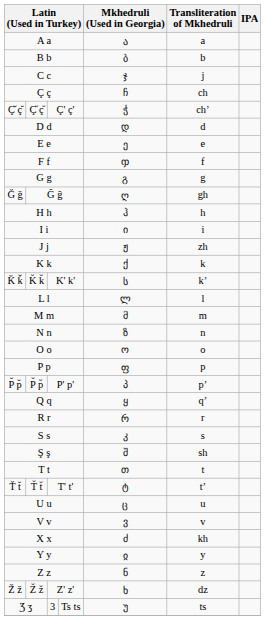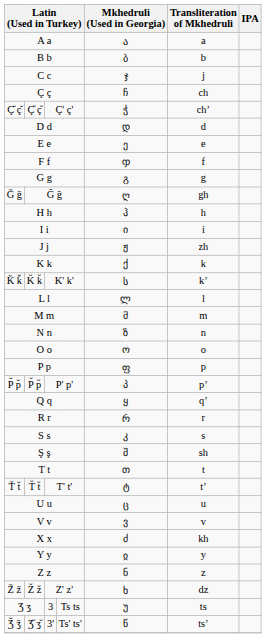+ row: (14, 624)
